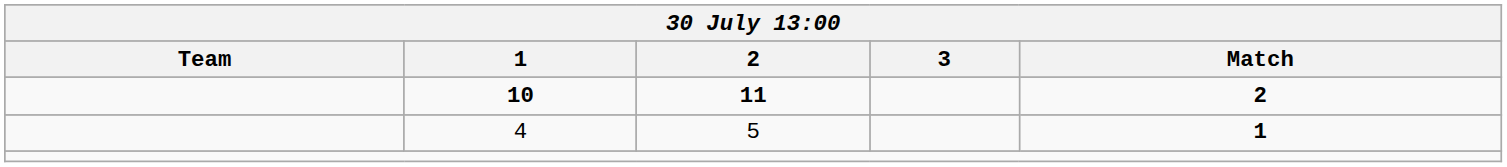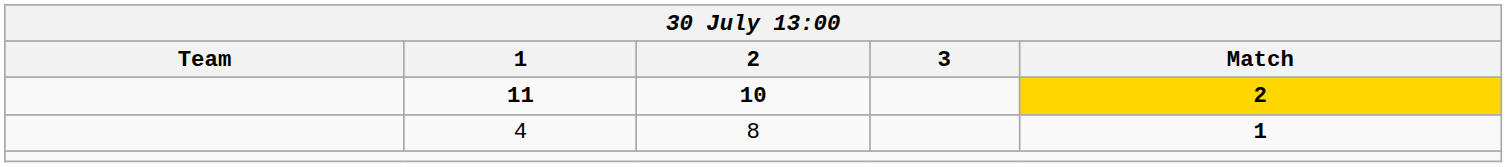(520, 96) 10 -> (520, 96) 11
(753, 96) 11 -> (753, 96) 10
(1260, 96) no background -> (1260, 96) gold background
(753, 132) 5 -> (753, 132) 8
